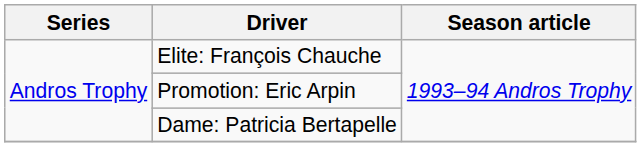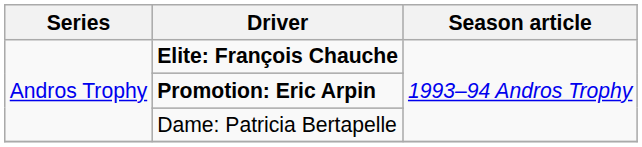(269, 56) normal -> (278, 56) bold
(256, 90) normal -> (267, 90) bold
